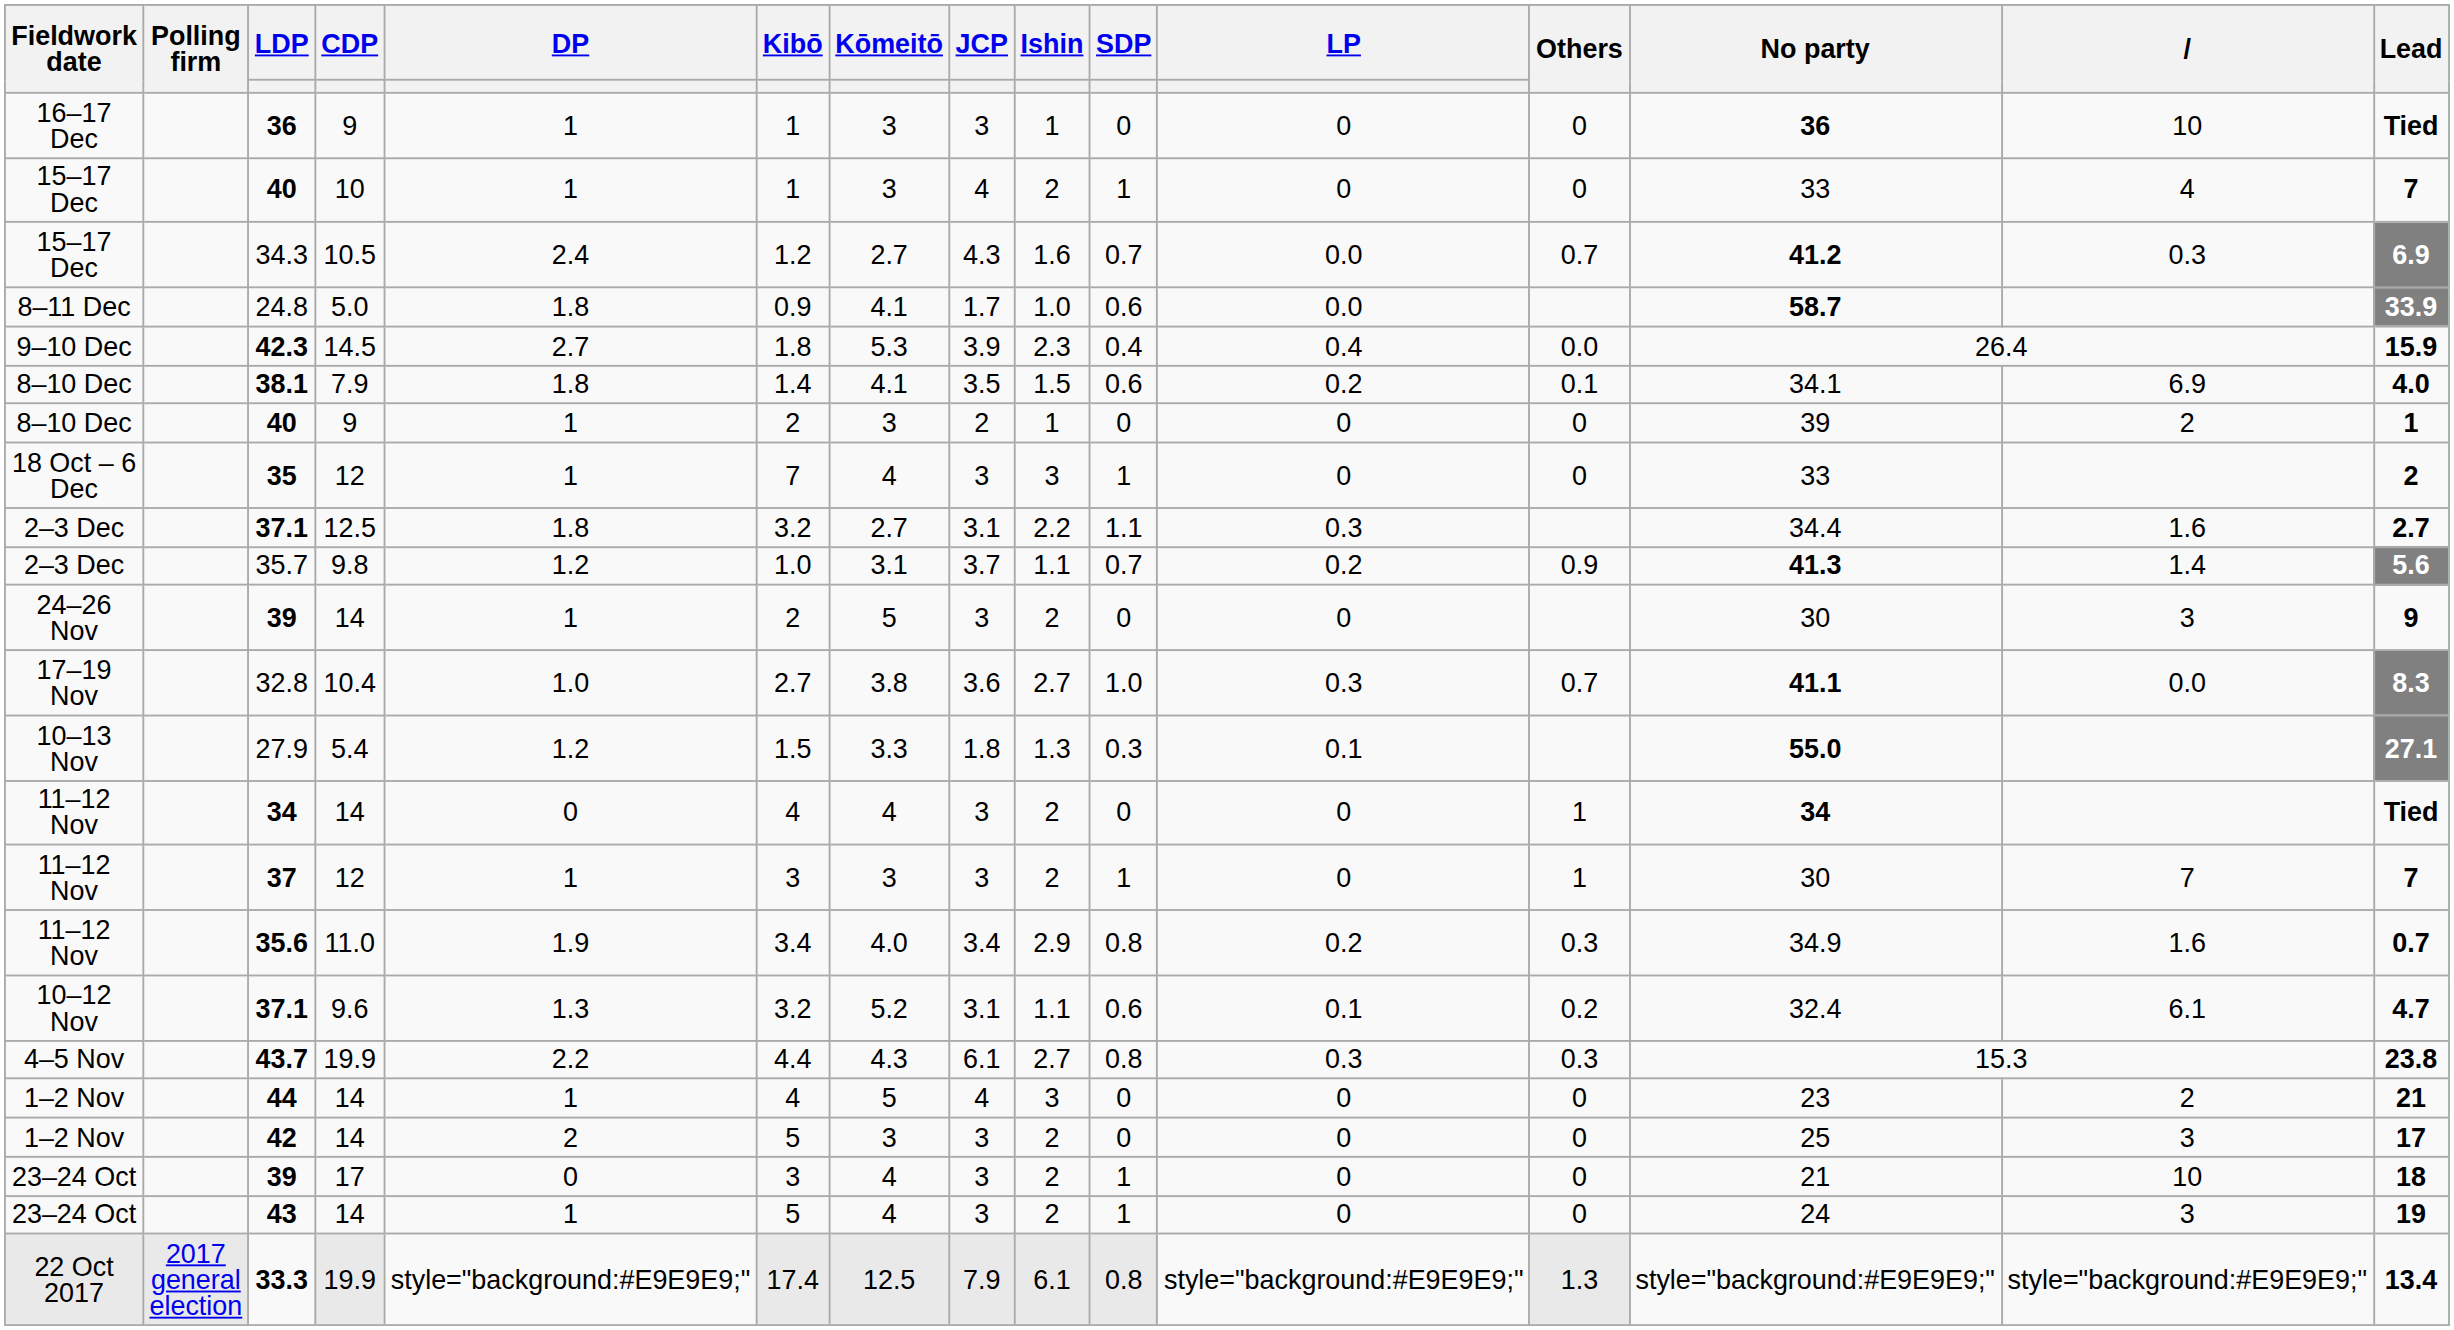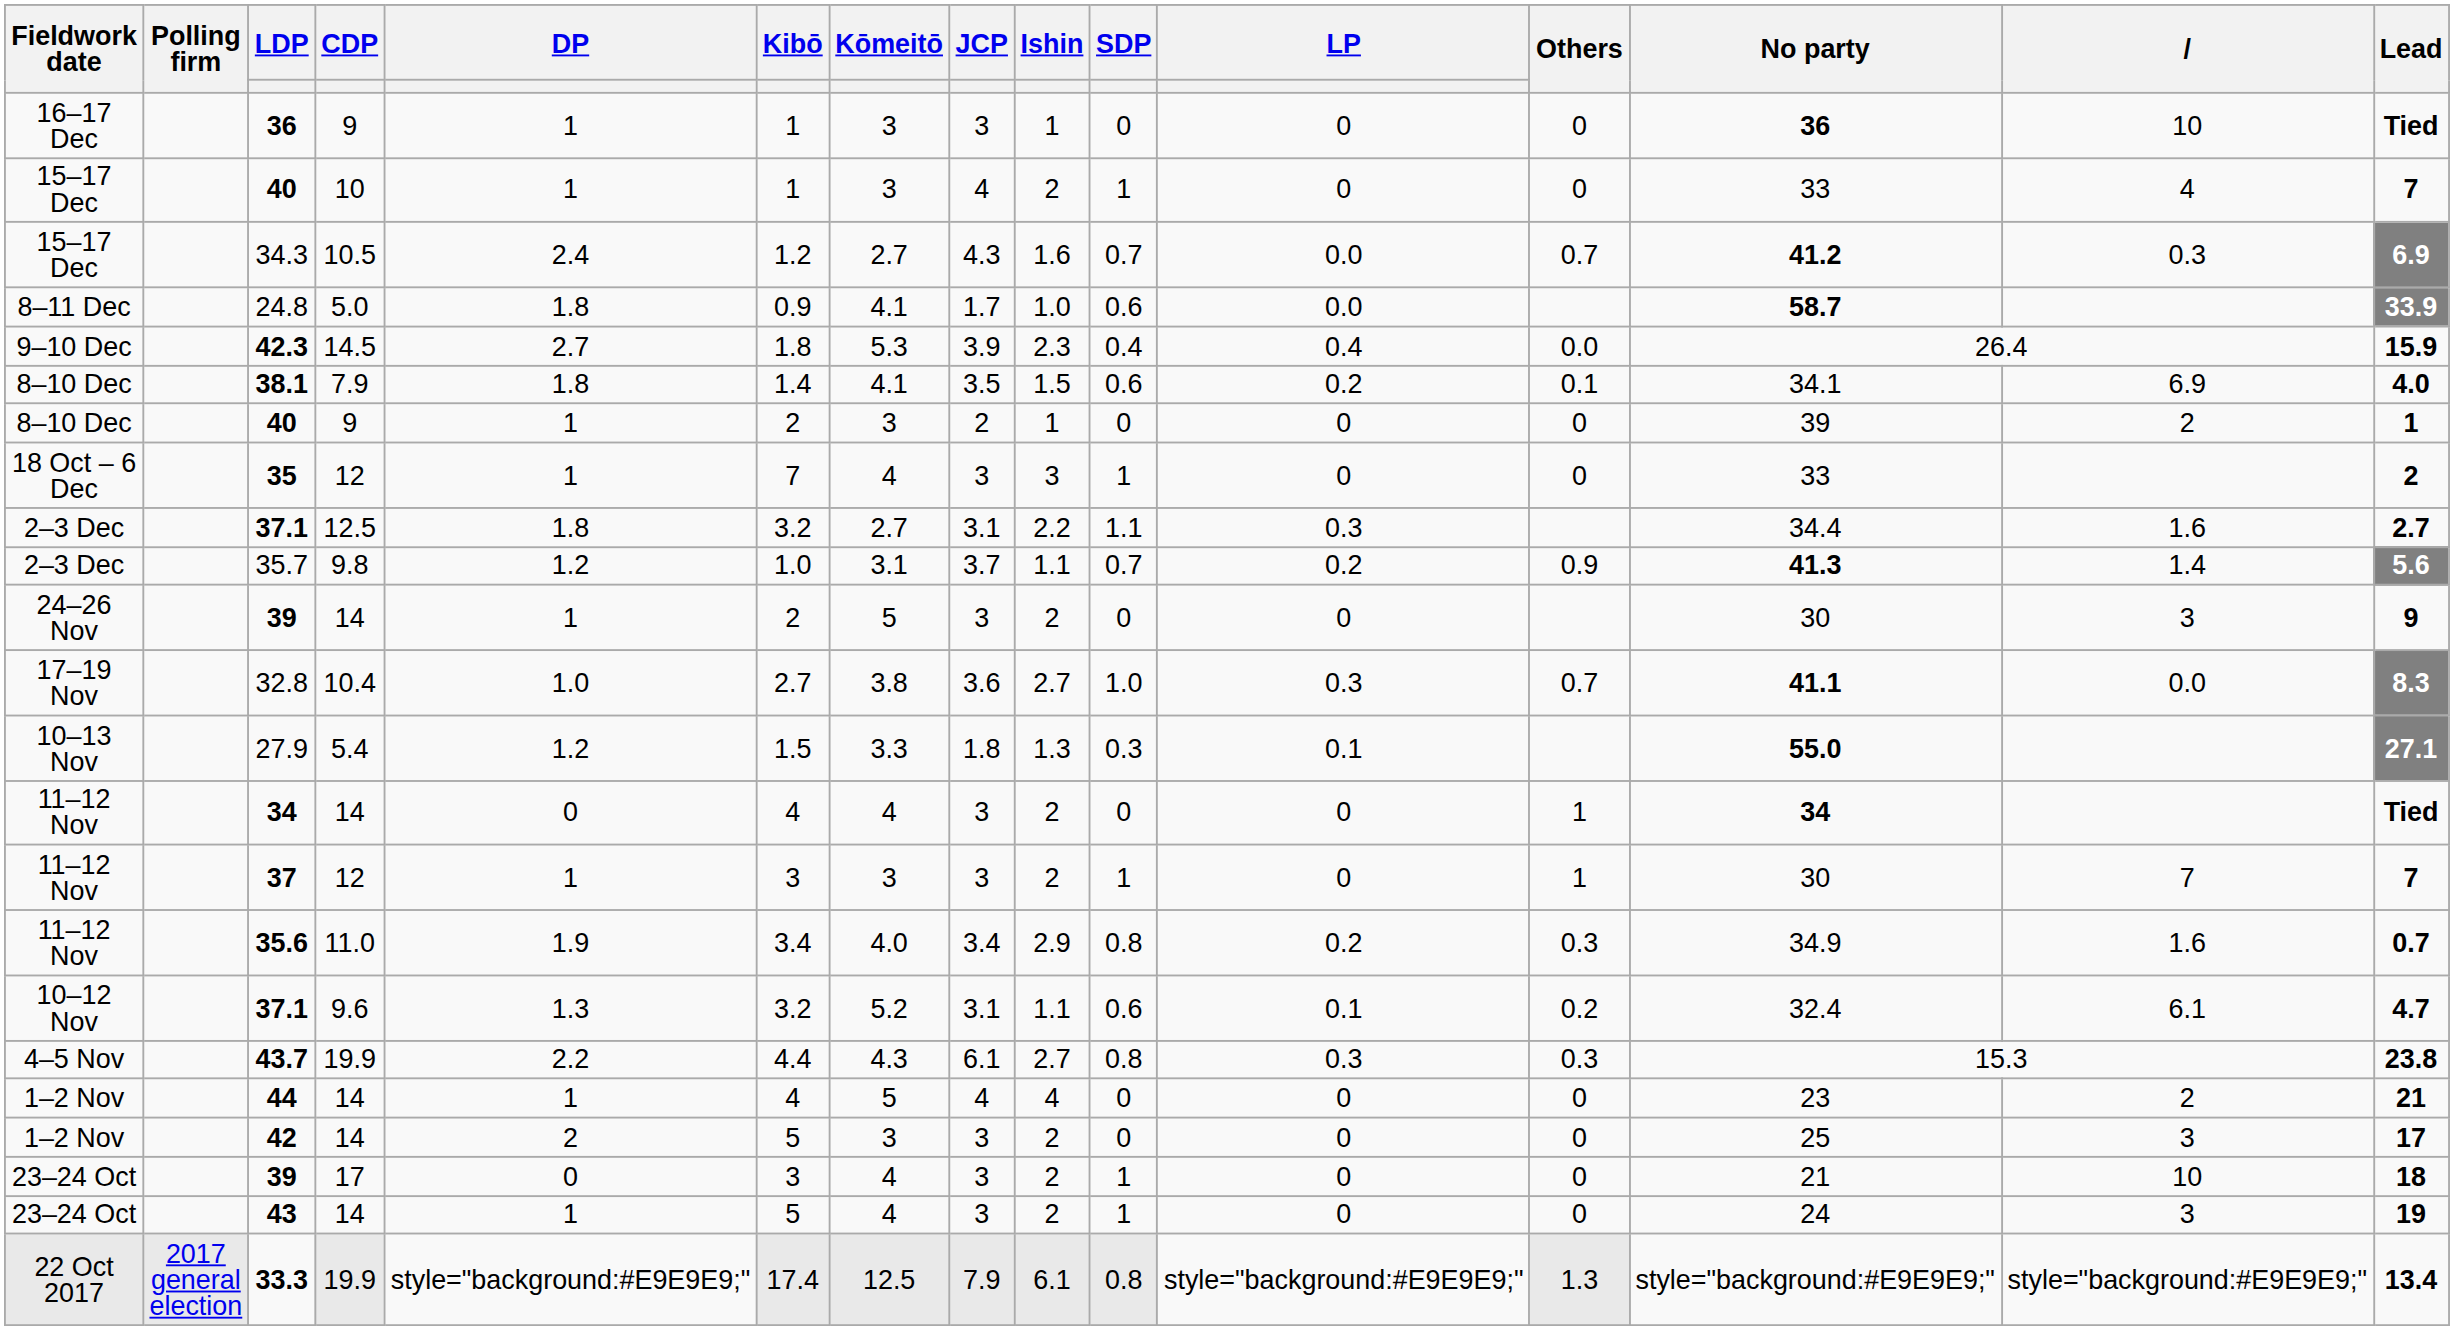(1052, 1099) 3 -> (1052, 1099) 4
